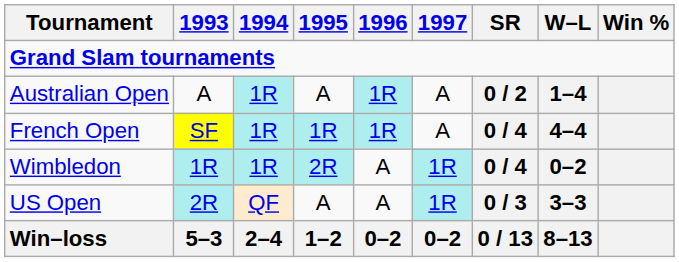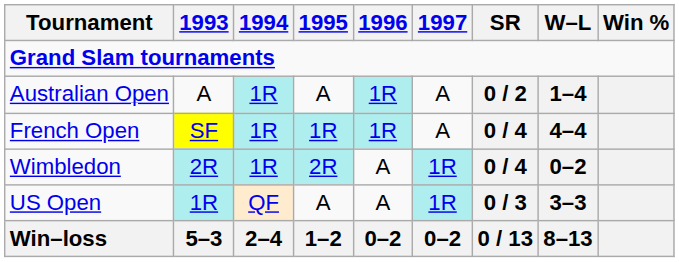(204, 166) 1R -> (204, 166) 2R
(204, 202) 2R -> (204, 202) 1R
